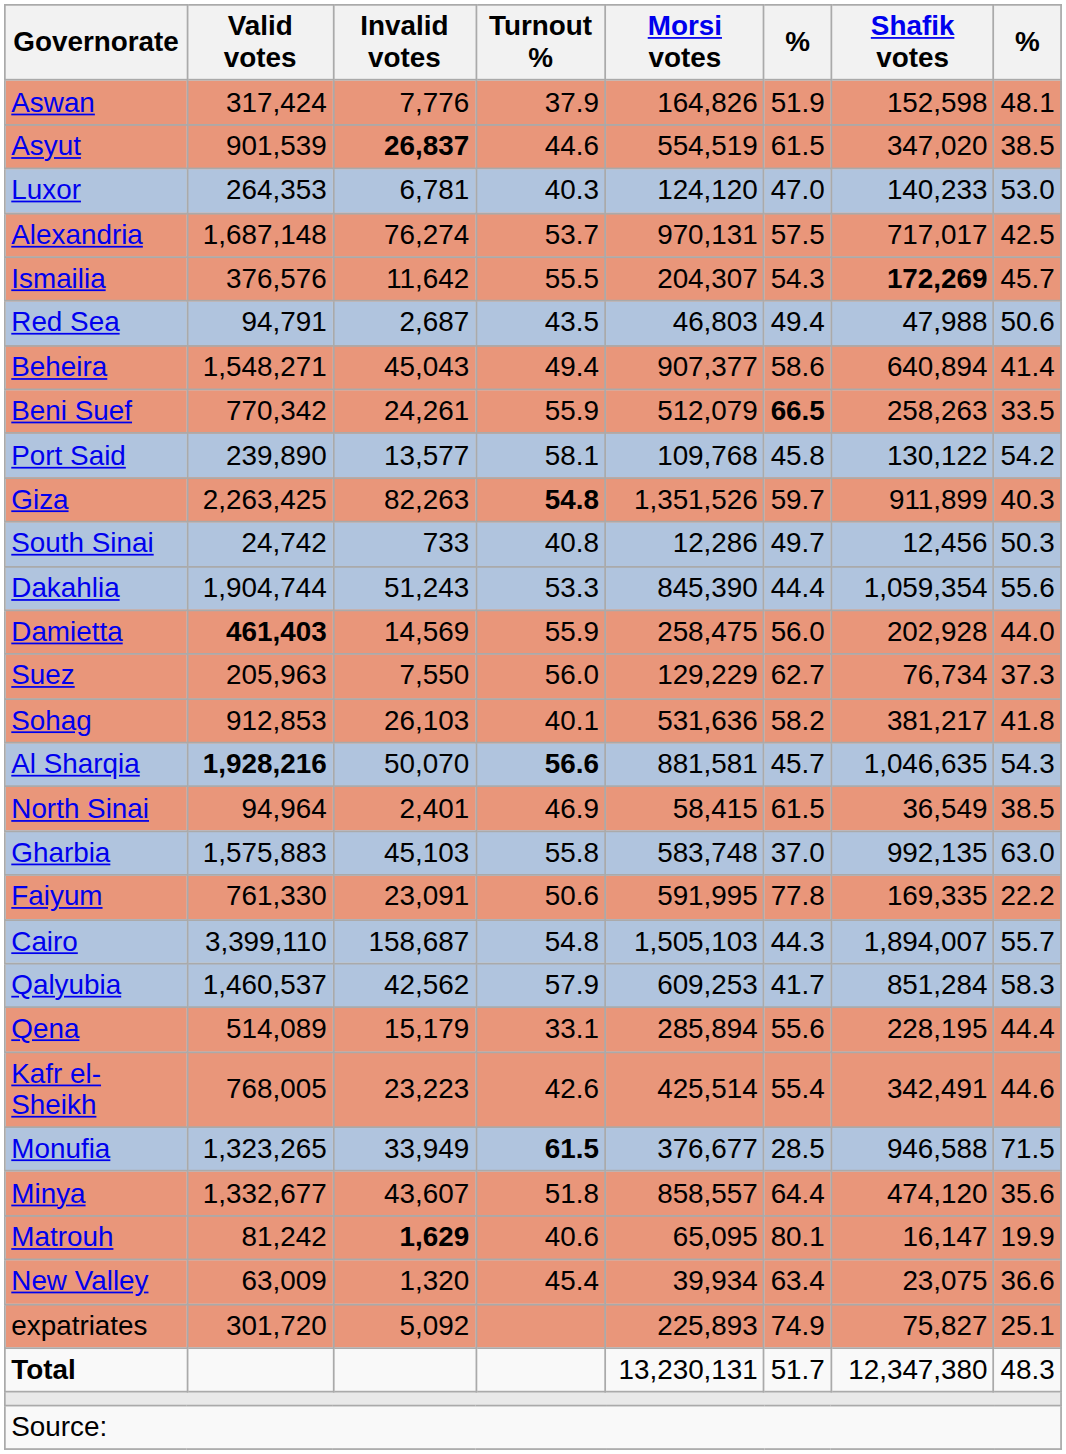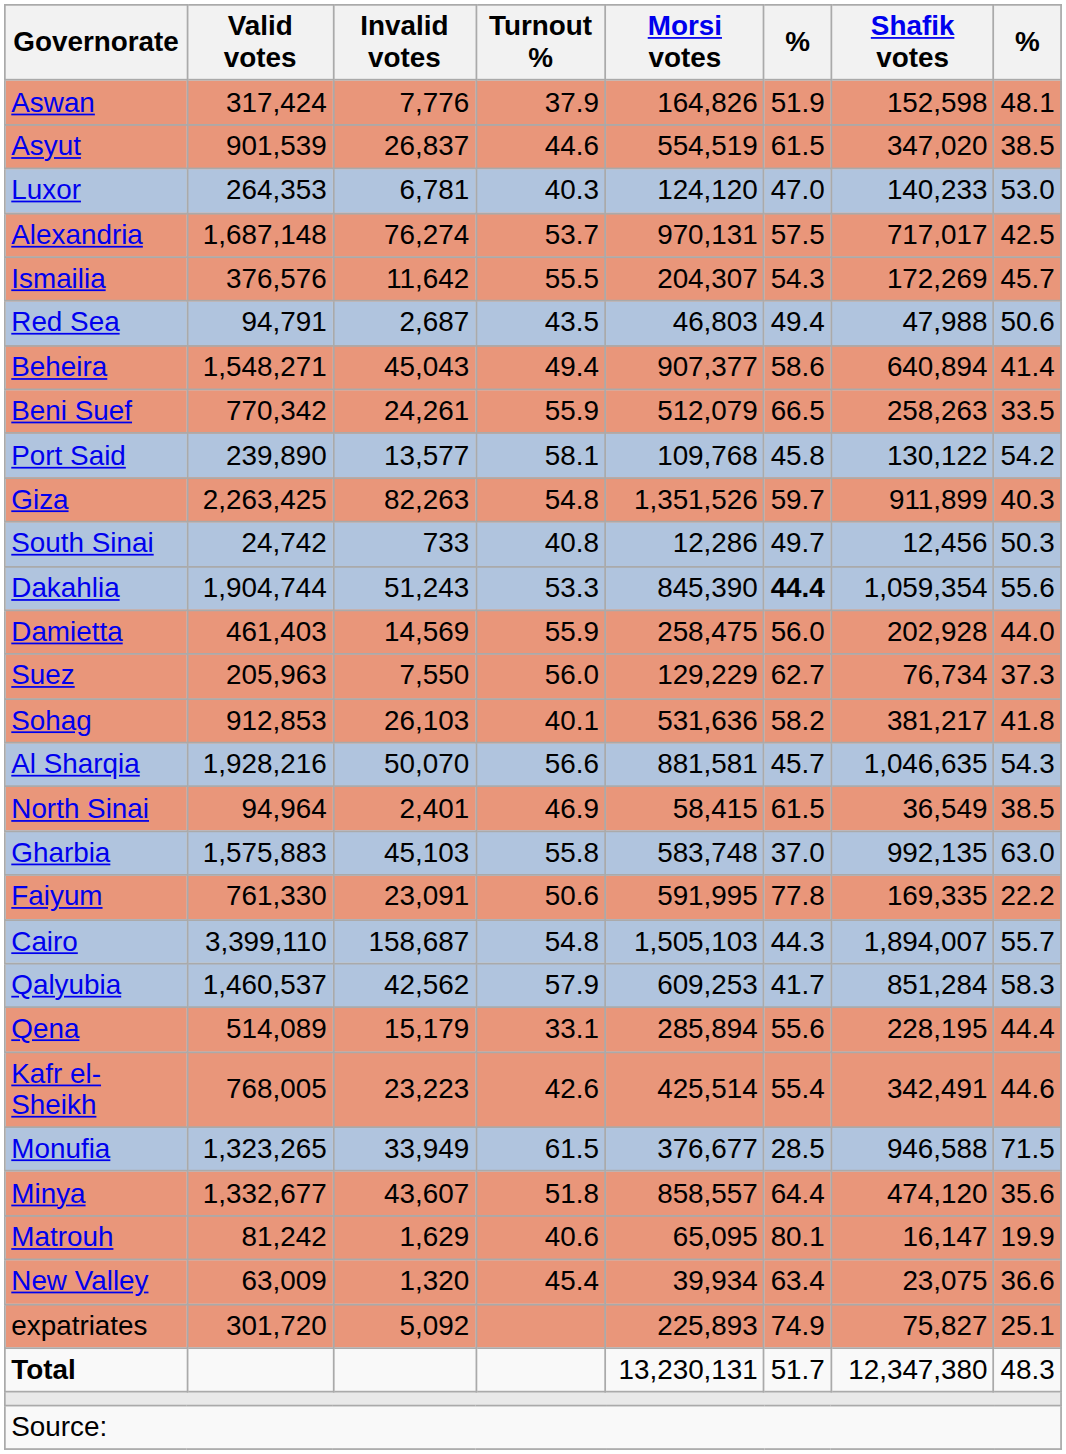(427, 146) bold -> (427, 146) normal
(937, 278) bold -> (937, 278) normal
(798, 411) bold -> (798, 411) normal
(572, 499) bold -> (572, 499) normal
(798, 587) normal -> (798, 587) bold
(276, 631) bold -> (276, 631) normal
(265, 764) bold -> (265, 764) normal
(572, 764) bold -> (572, 764) normal
(572, 1148) bold -> (572, 1148) normal
(434, 1237) bold -> (434, 1237) normal
